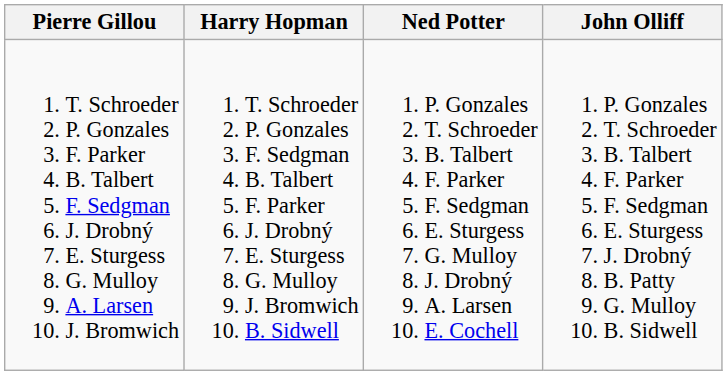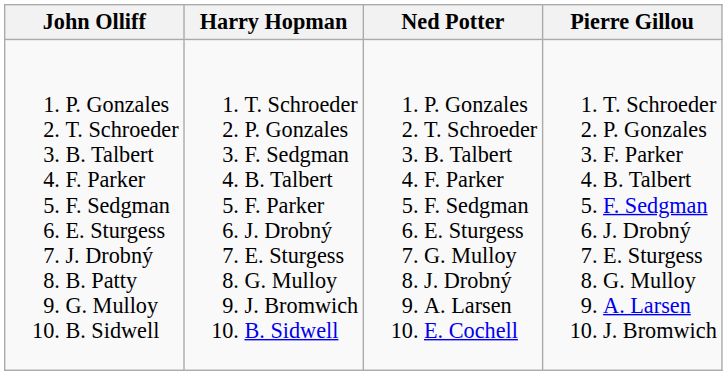columns swapped: (94, 22) <-> (632, 22)
